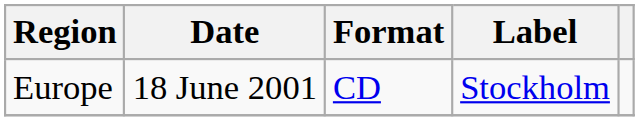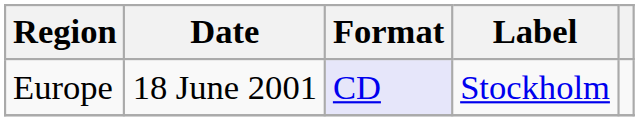(357, 86) no background -> (357, 86) lavender background
